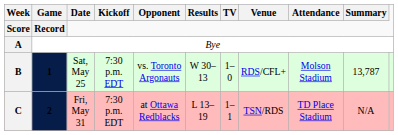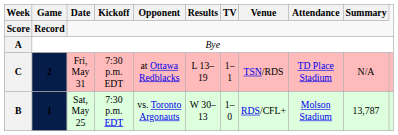rows swapped: (18, 72) <-> (18, 111)
